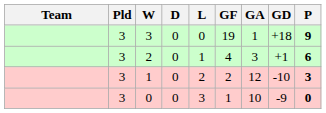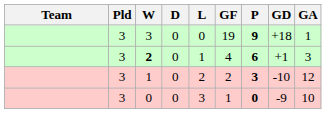columns swapped: (255, 14) <-> (308, 14)
(149, 56) normal -> (149, 56) bold
